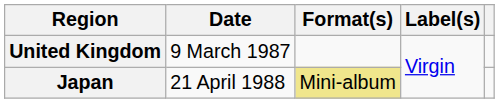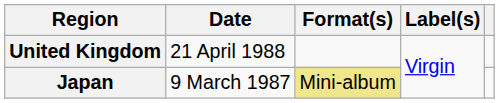(230, 51) 9 March 1987 -> (228, 51) 21 April 1988
(228, 82) 21 April 1988 -> (230, 82) 9 March 1987
